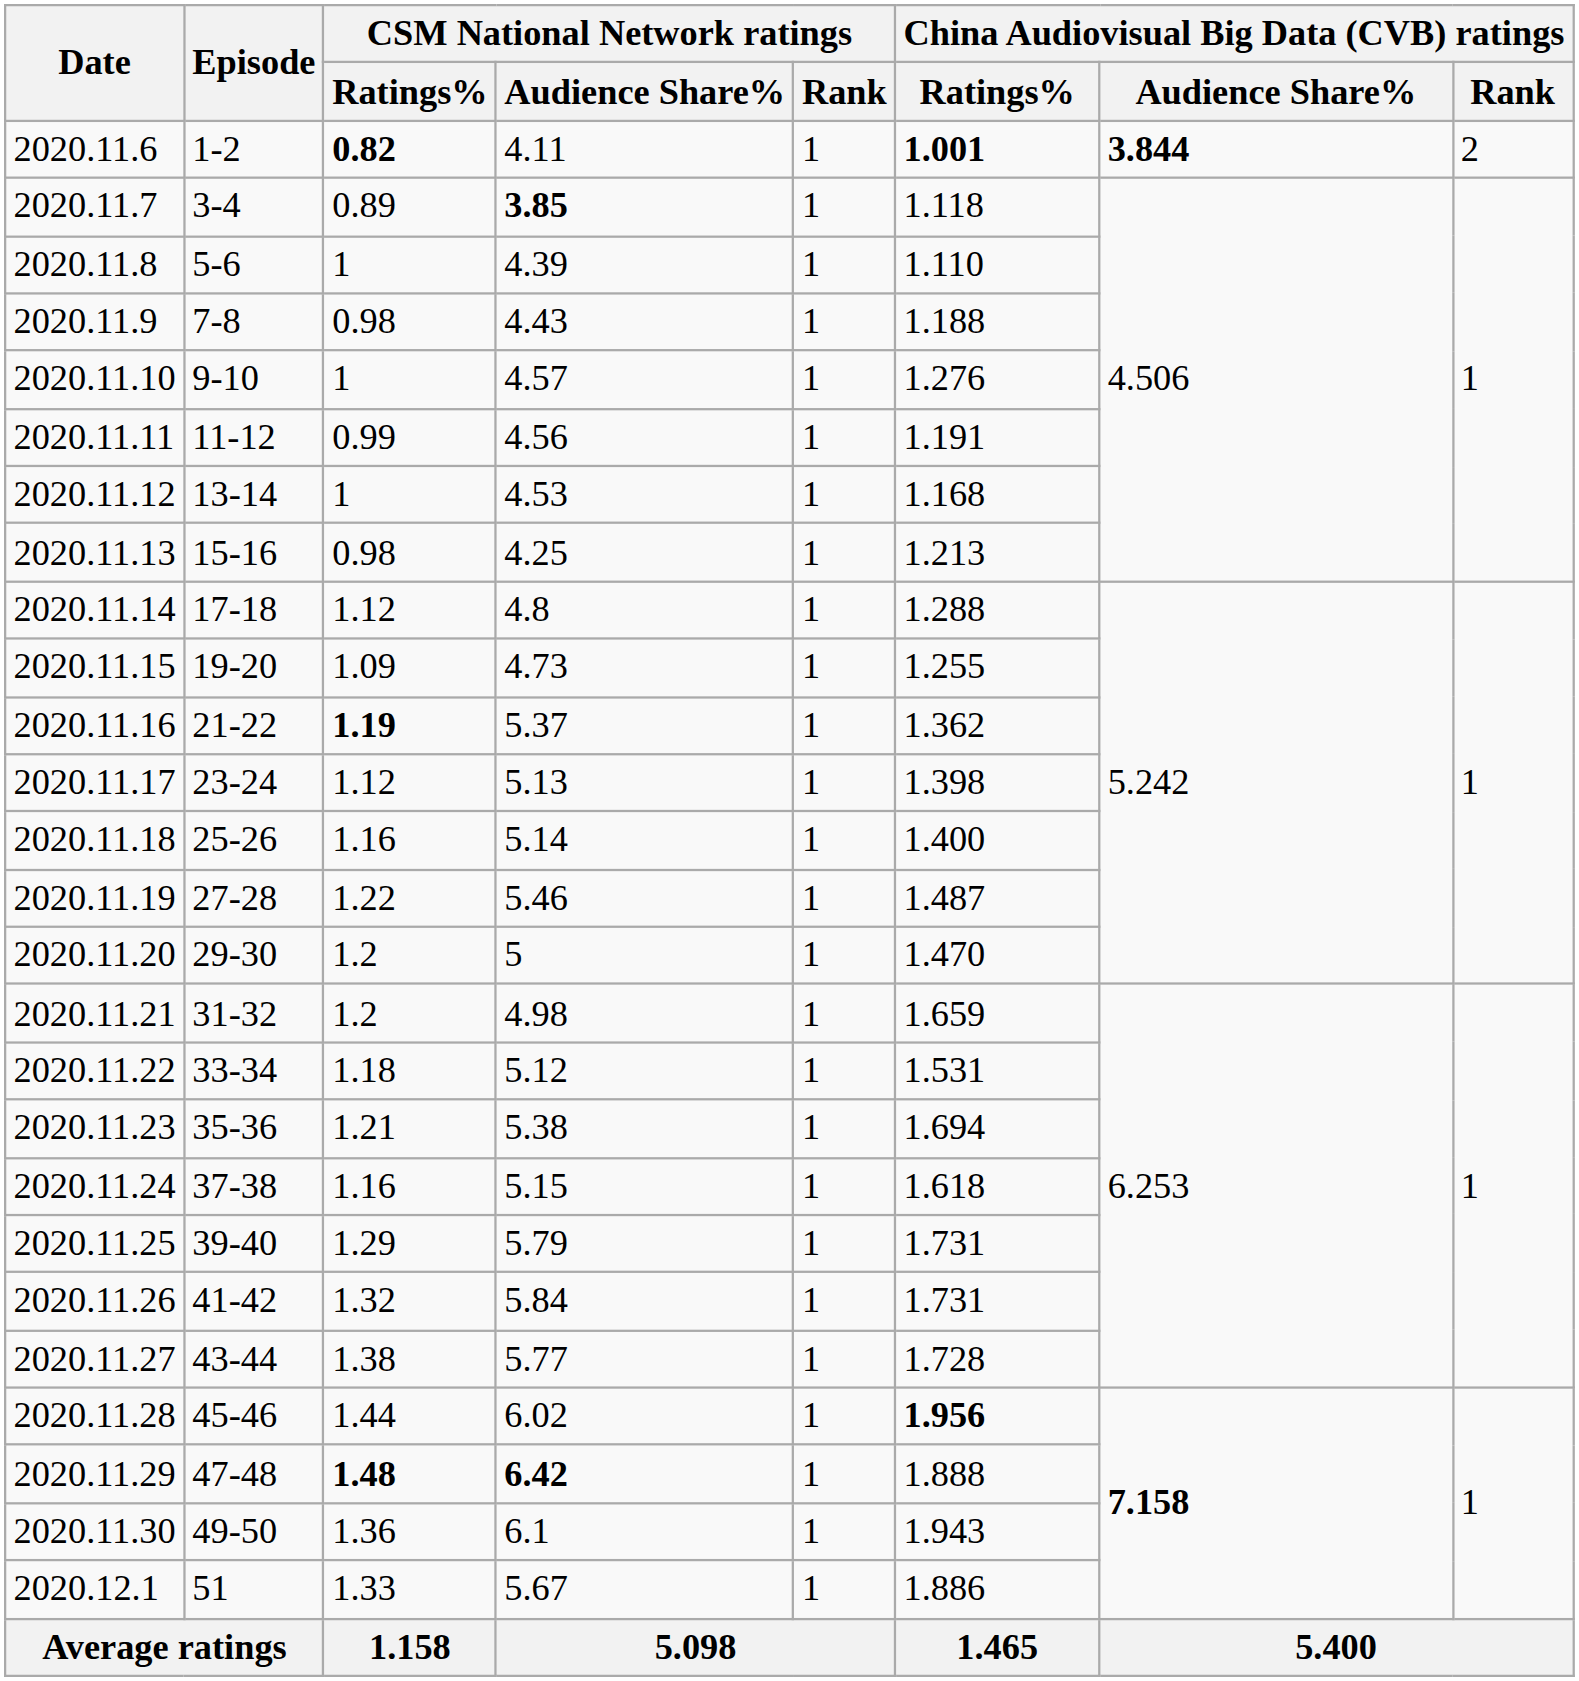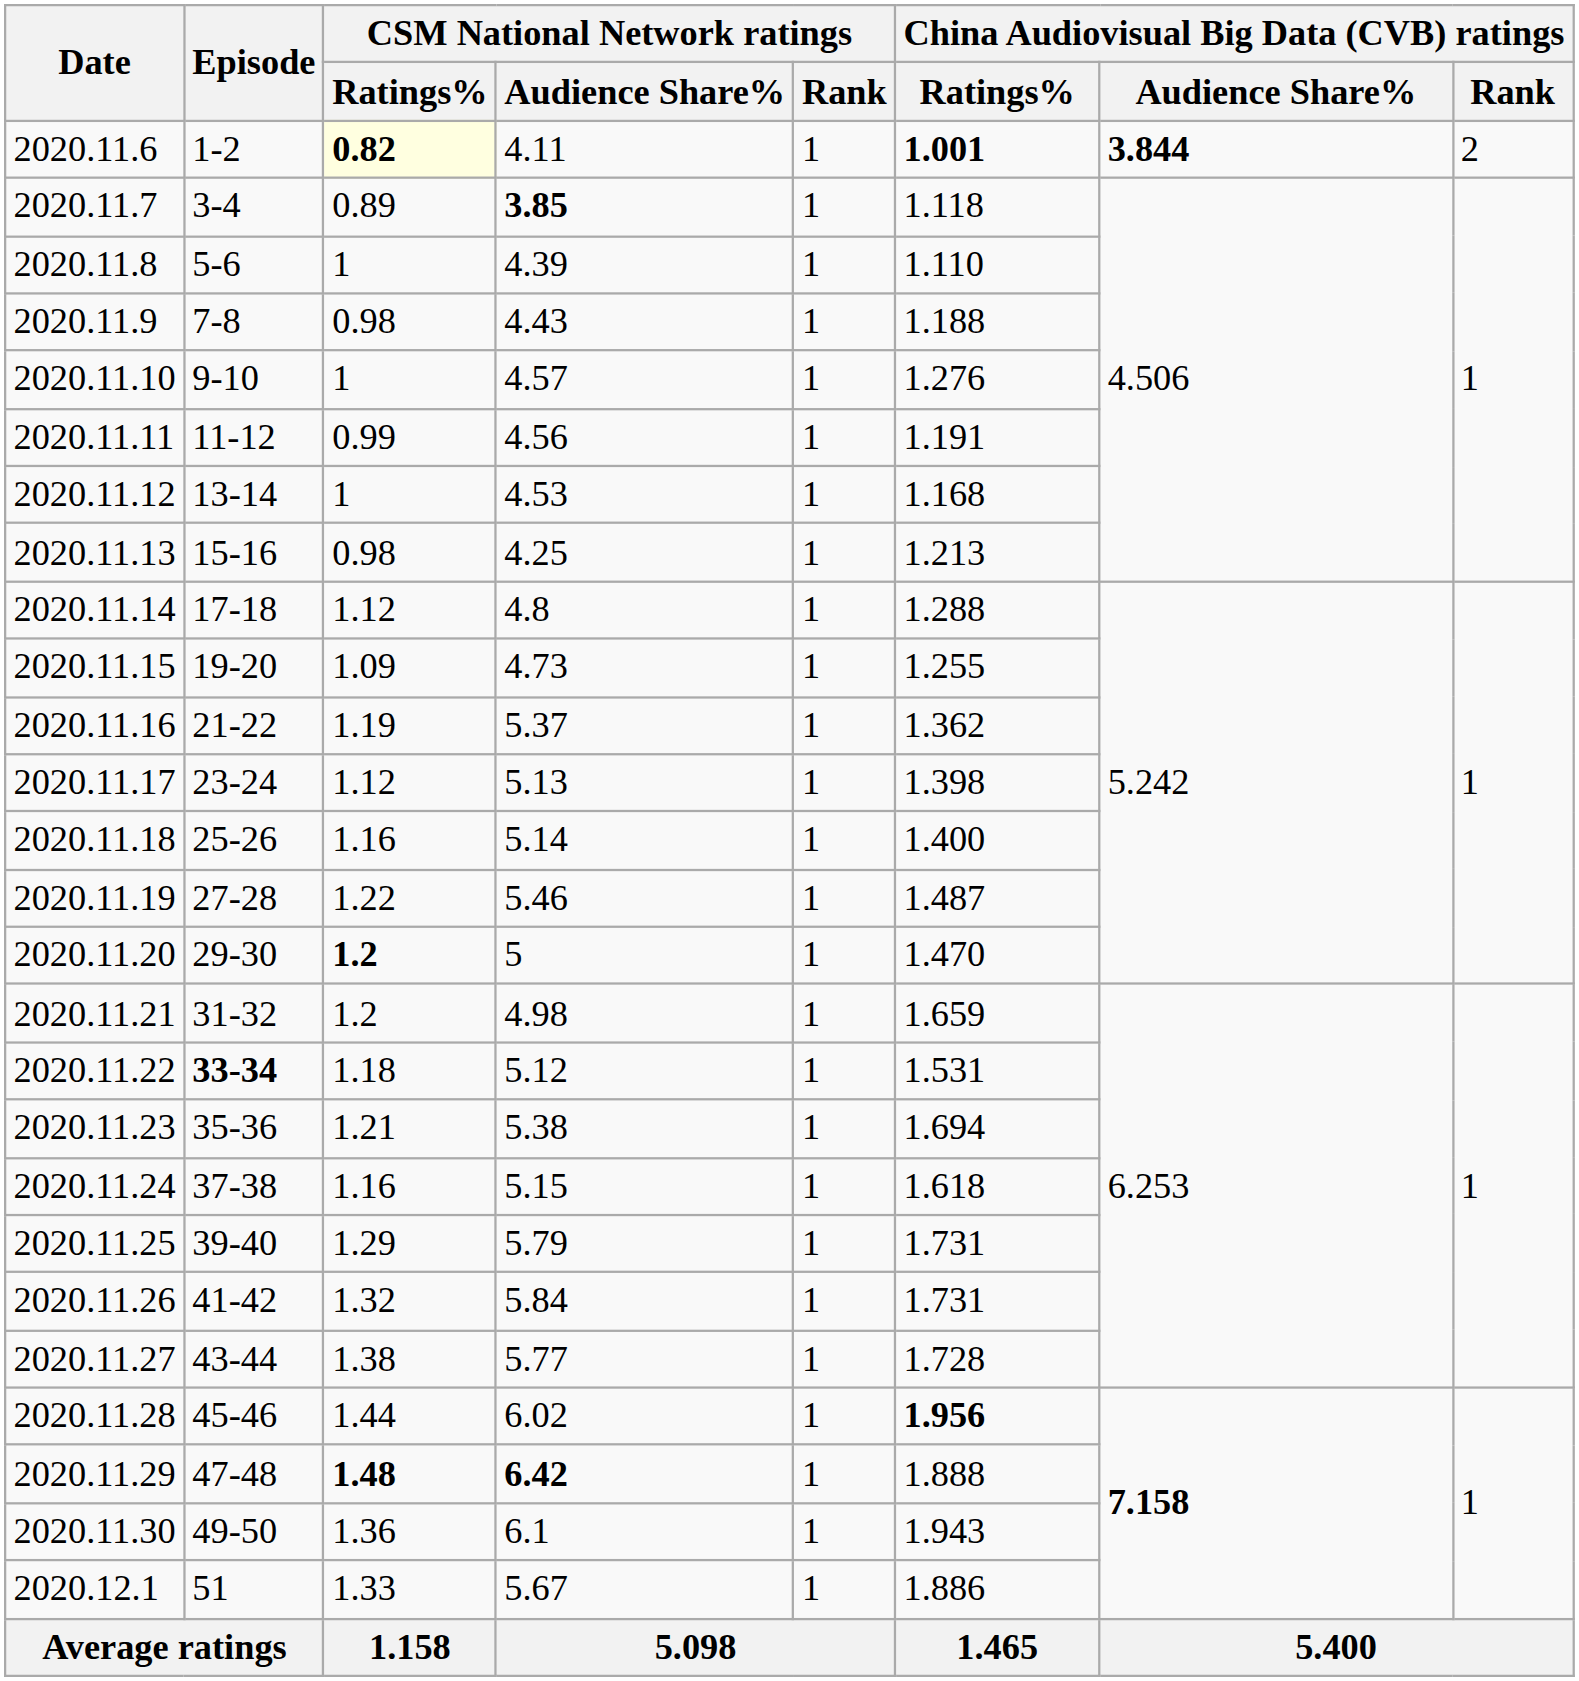(364, 148) no background -> (364, 148) lightyellow background
(364, 724) bold -> (364, 724) normal
(355, 954) normal -> (355, 954) bold
(235, 1070) normal -> (235, 1070) bold
